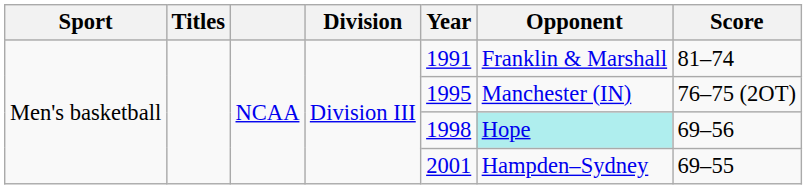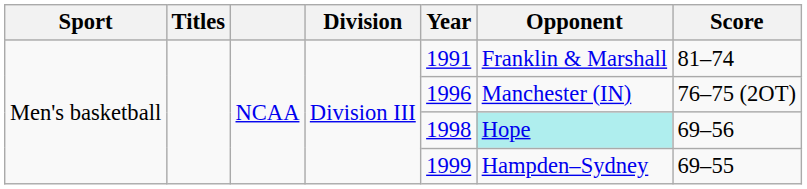(449, 93) 1995 -> (449, 93) 1996
(449, 165) 2001 -> (449, 165) 1999
